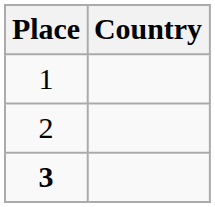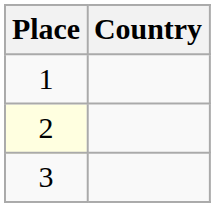(46, 128) no background -> (46, 128) lightyellow background
(46, 177) bold -> (46, 177) normal
